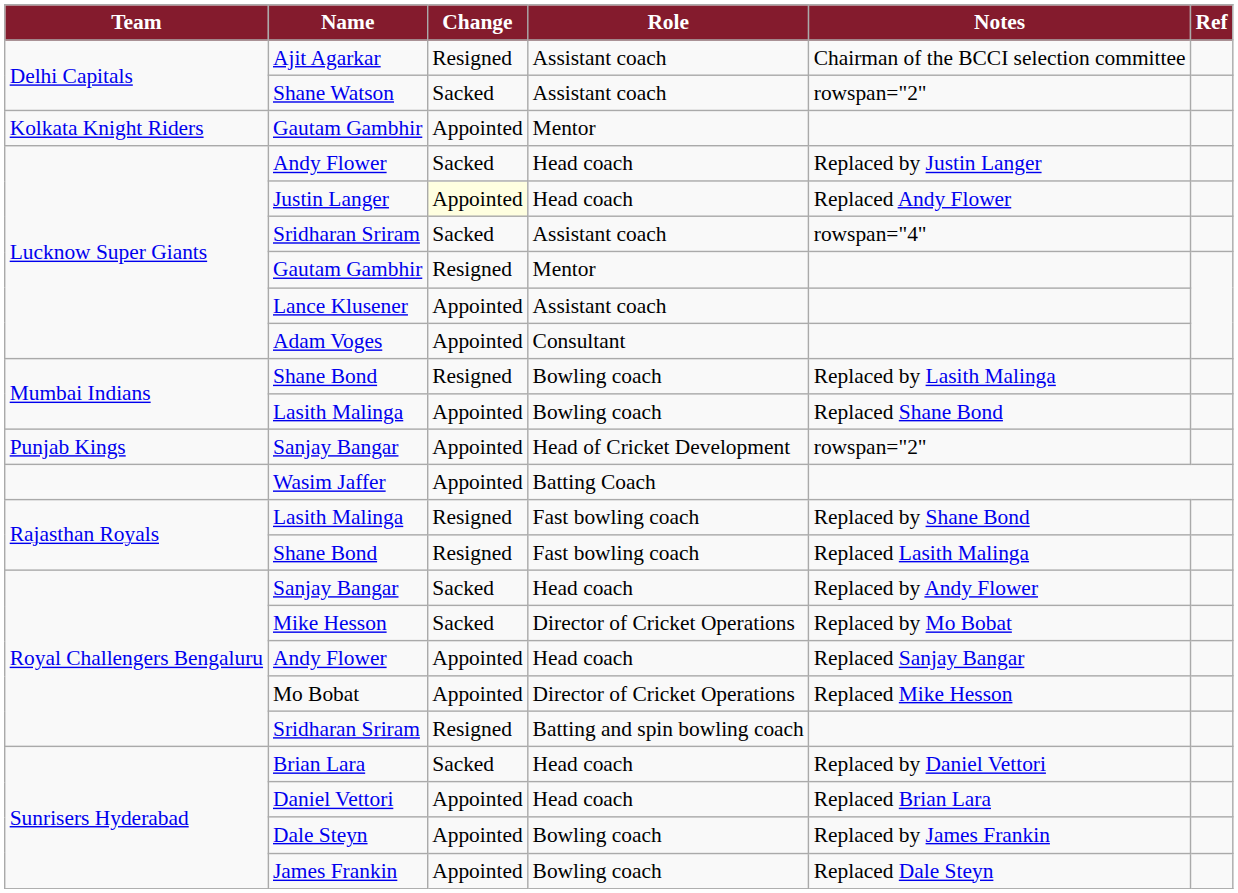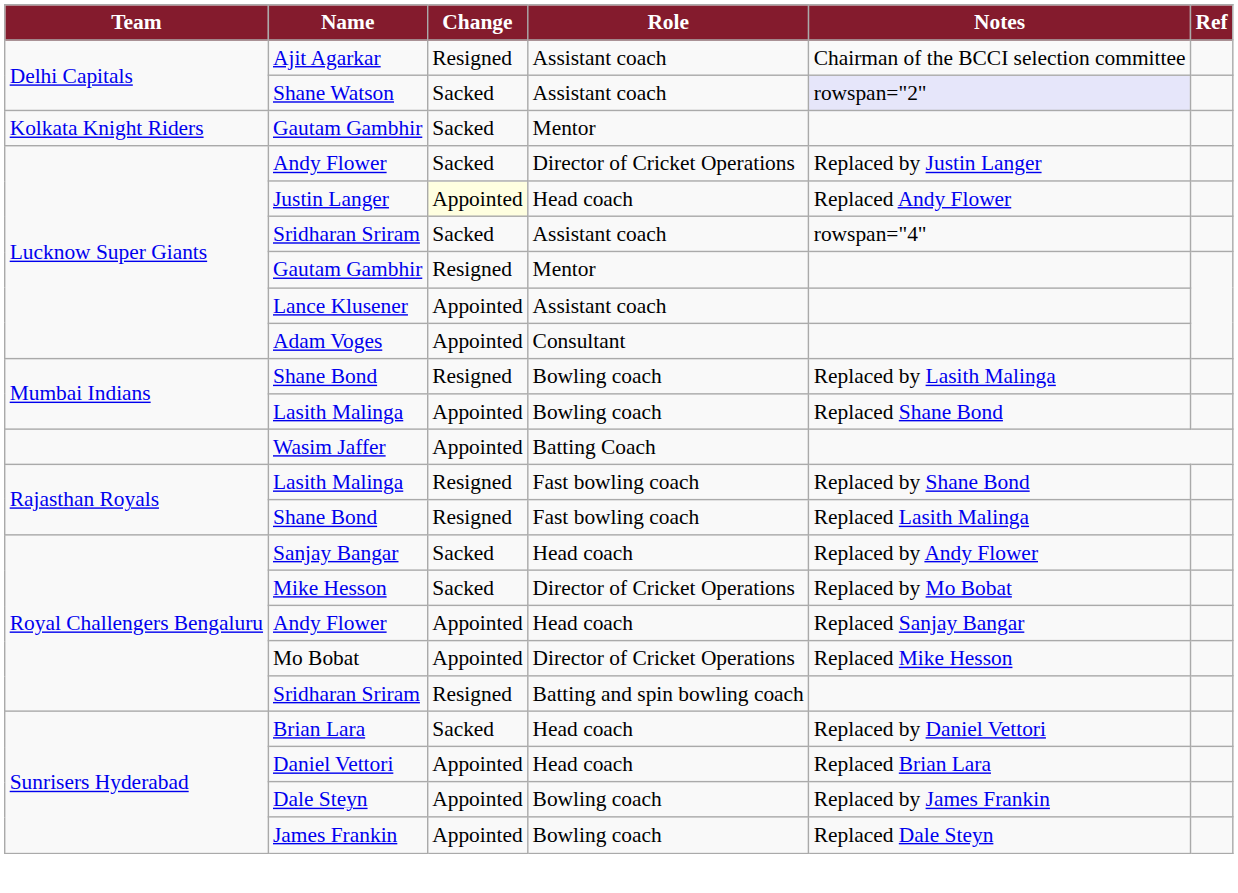(870, 93) no background -> (870, 93) lavender background
(477, 128) Appointed -> (463, 128) Sacked
(583, 163) Head coach -> (664, 163) Director of Cricket Operations
- row: (68, 446)
